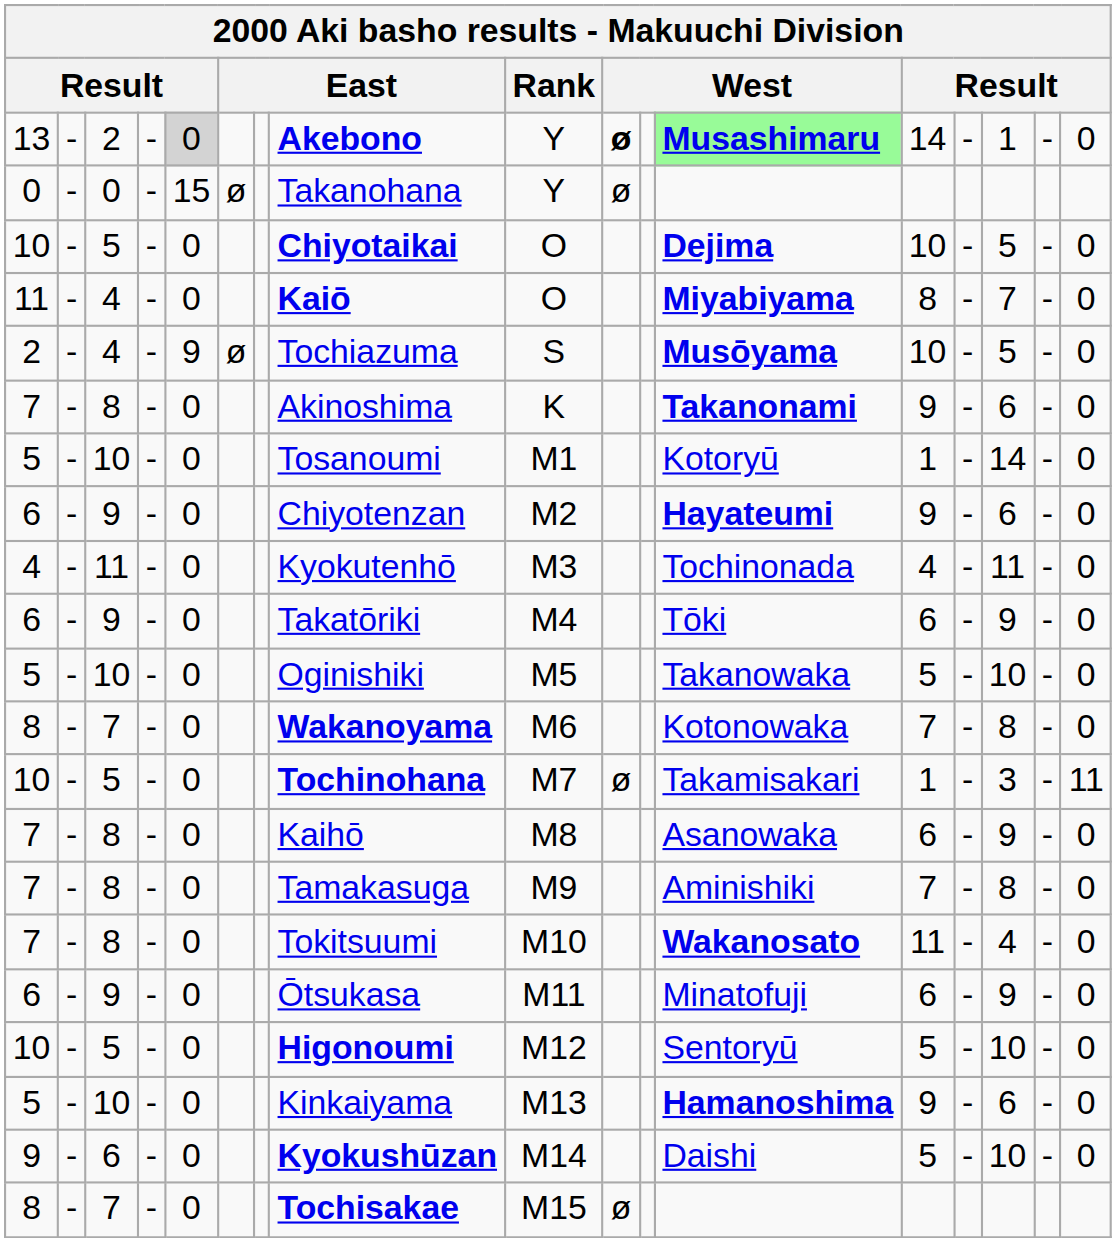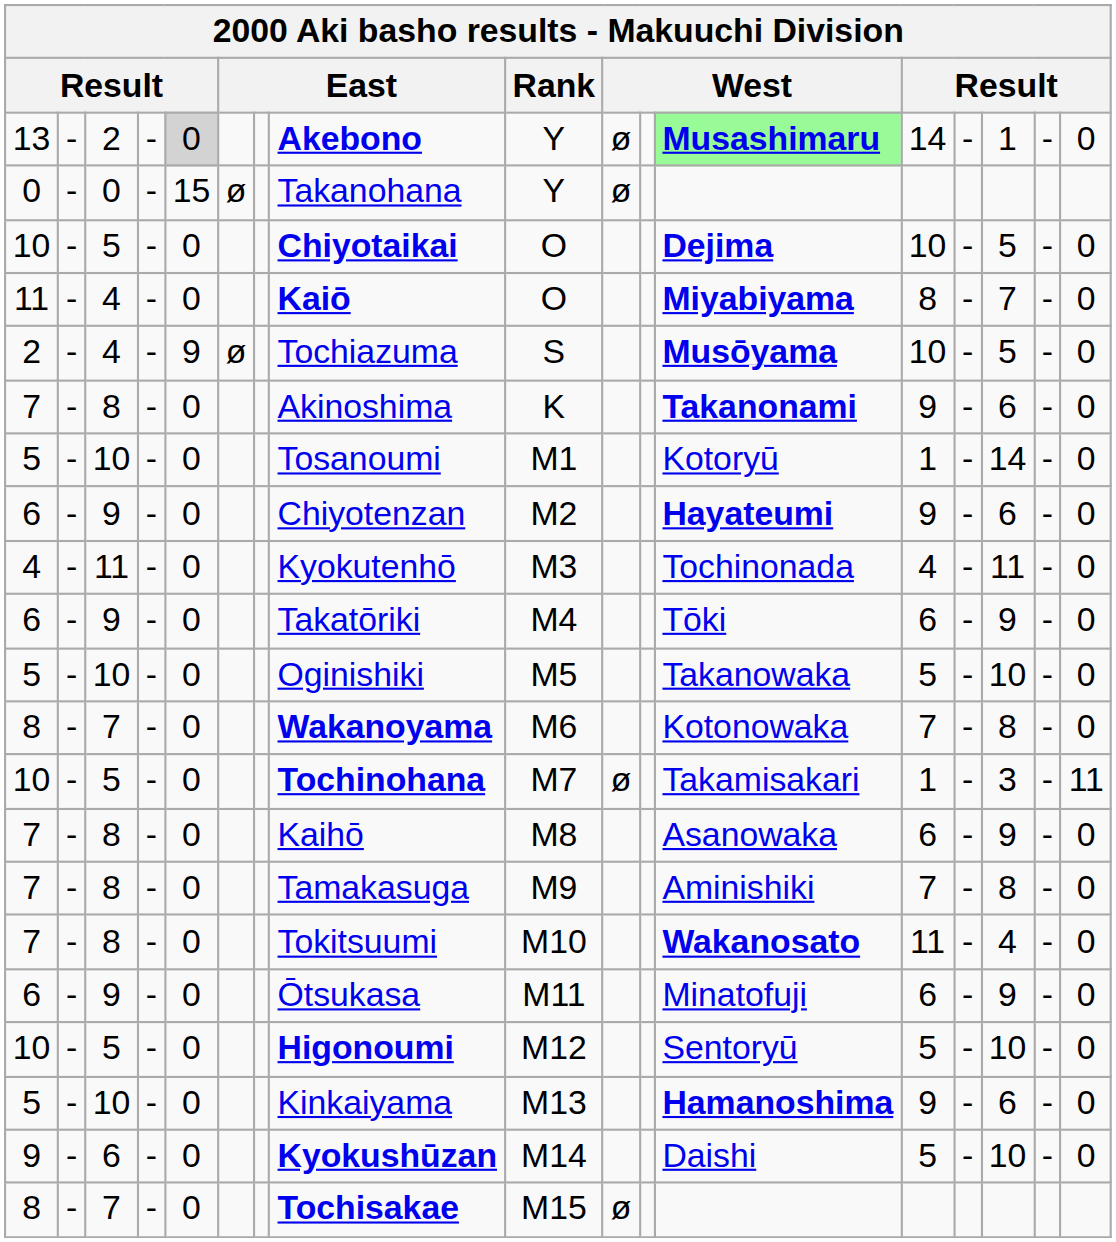(621, 138) bold -> (621, 138) normal
